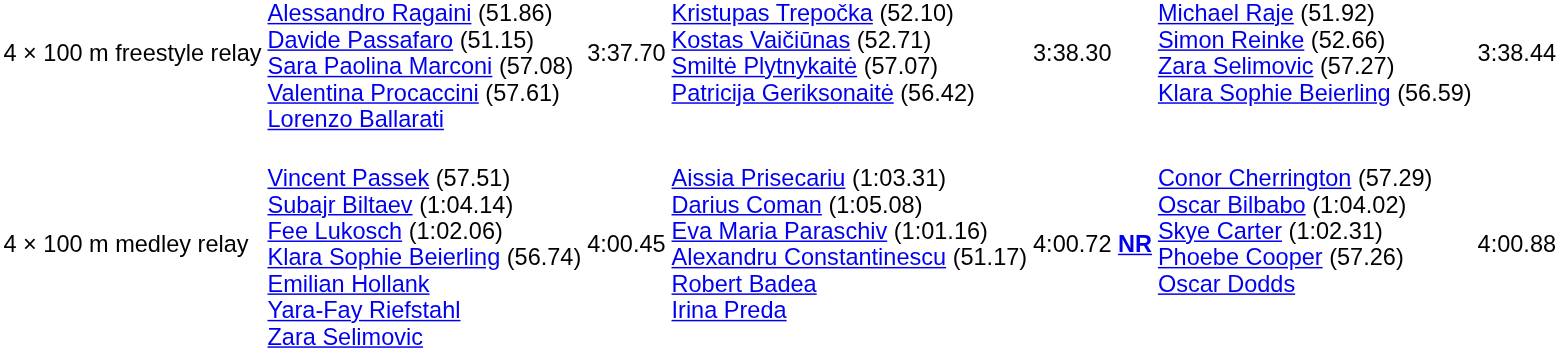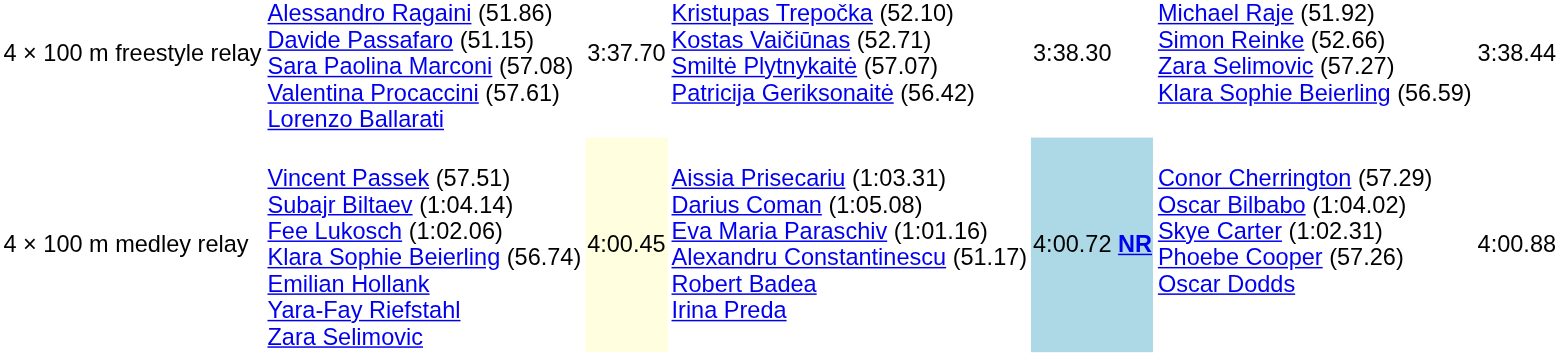(626, 244) no background -> (626, 244) lightyellow background
(1093, 244) no background -> (1093, 244) lightblue background
